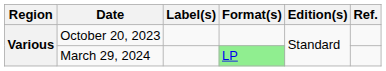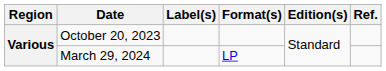(230, 55) lightgreen background -> (230, 55) no background
